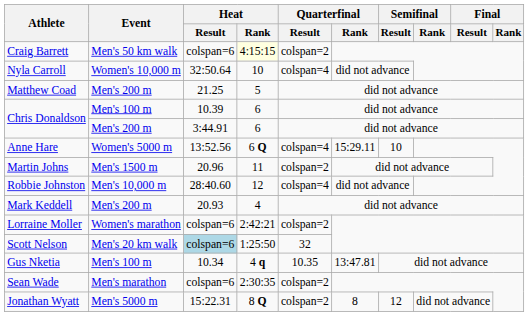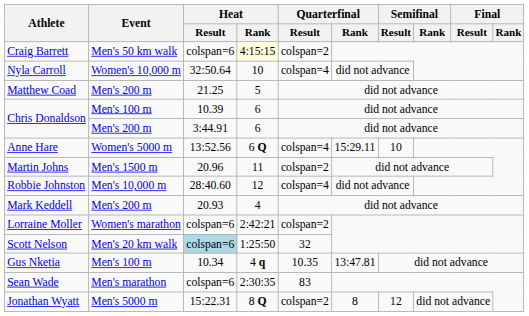(305, 282) colspan=2 -> (305, 282) 83
